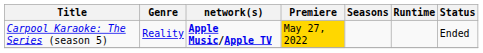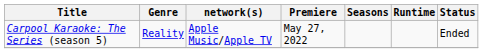(230, 34) bold -> (230, 34) normal
(305, 34) gold background -> (305, 34) no background
